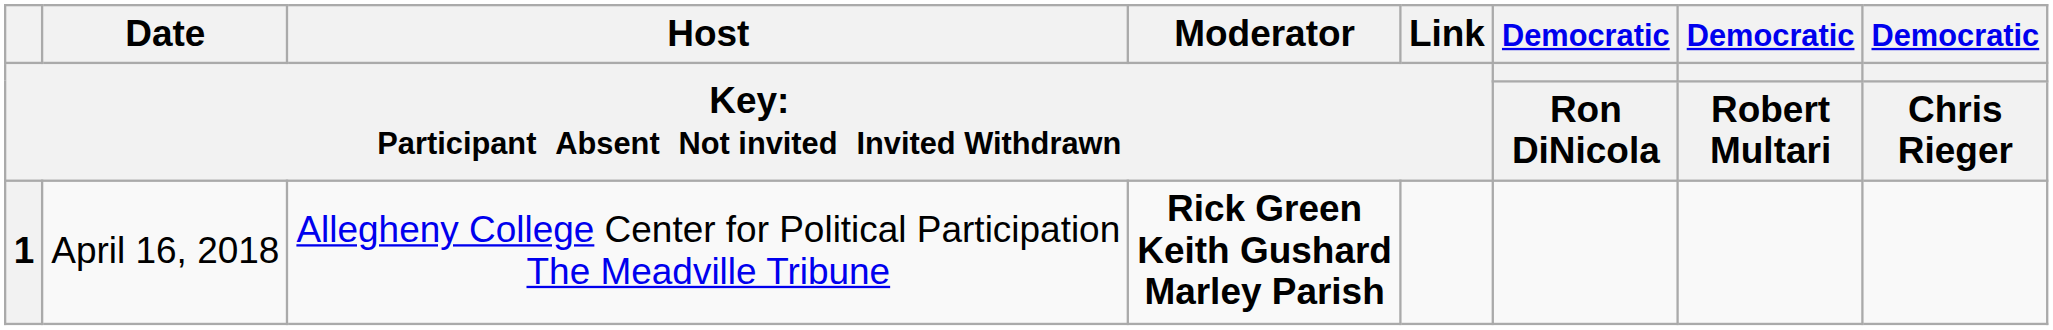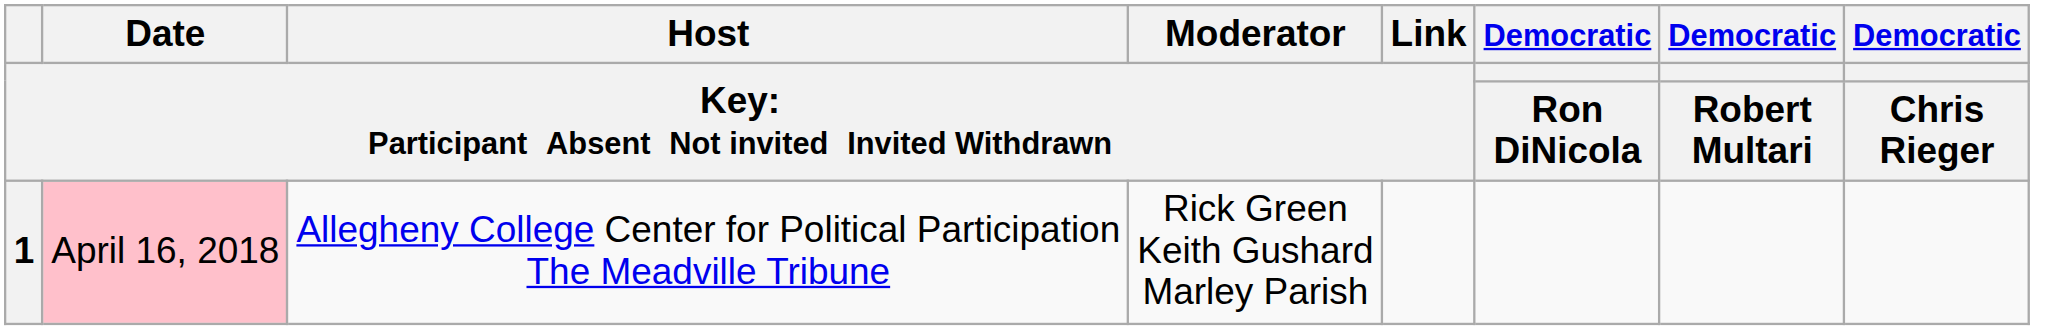(165, 251) no background -> (165, 251) pink background
(1265, 251) bold -> (1255, 251) normal
